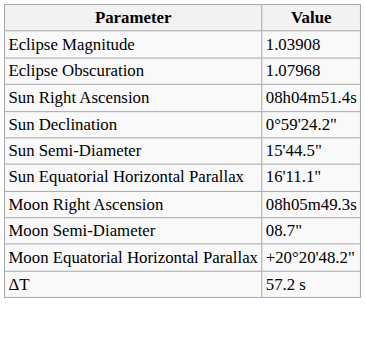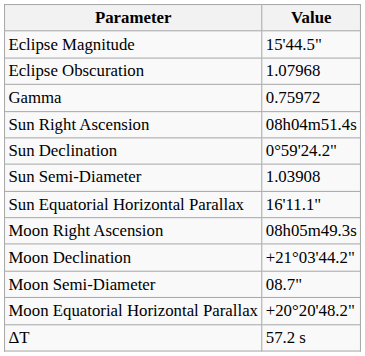(293, 44) 1.03908 -> (294, 44) 15'44.5"
+ row: (35, 97)
(294, 151) 15'44.5" -> (293, 177) 1.03908
+ row: (70, 257)
